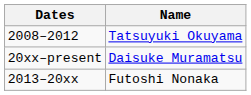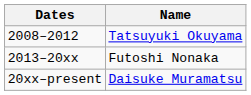rows swapped: (43, 79) <-> (55, 58)
